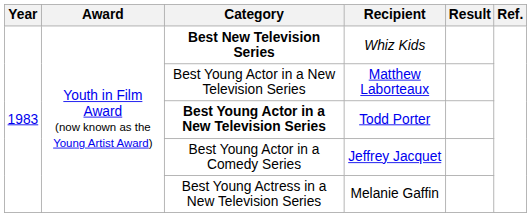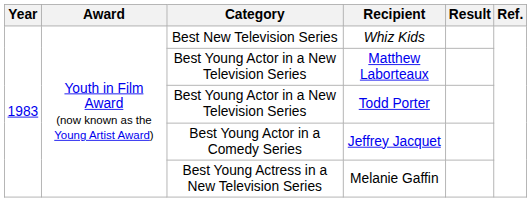(254, 44) bold -> (255, 37) normal
(254, 119) bold -> (255, 104) normal
